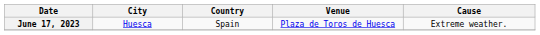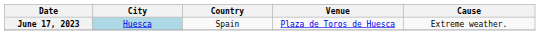(137, 24) no background -> (137, 24) lightblue background
